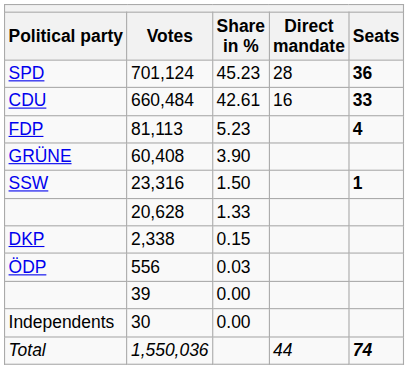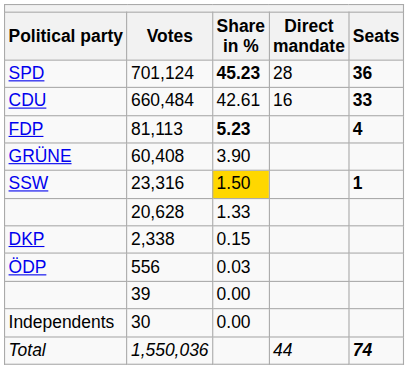(238, 73) normal -> (238, 73) bold
(234, 128) normal -> (234, 128) bold
(234, 184) no background -> (234, 184) gold background
